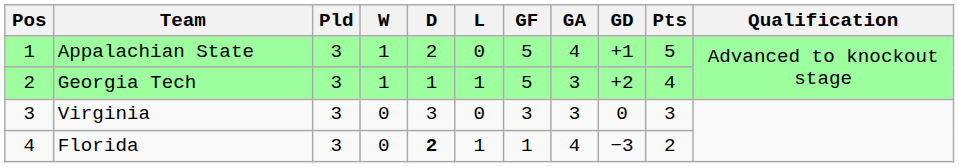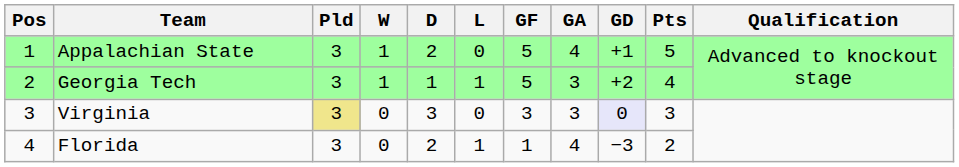(336, 114) no background -> (336, 114) khaki background
(622, 114) no background -> (622, 114) lavender background
(432, 146) bold -> (432, 146) normal
